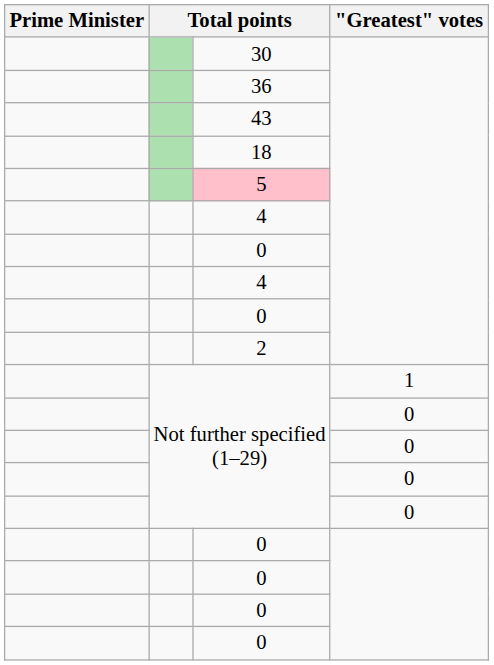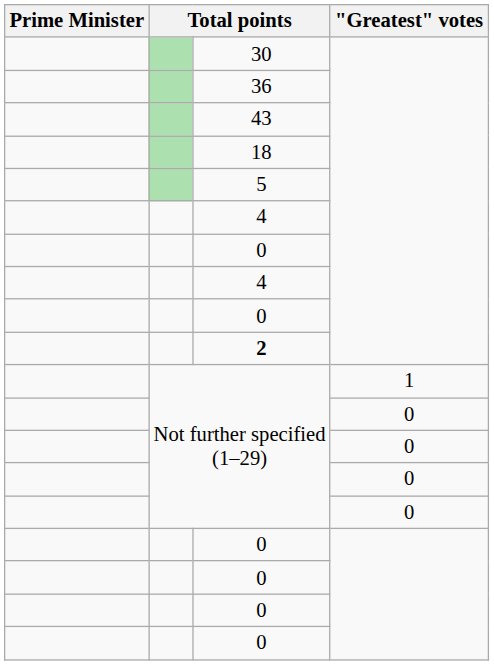(261, 184) pink background -> (261, 184) no background
(261, 348) normal -> (261, 348) bold
